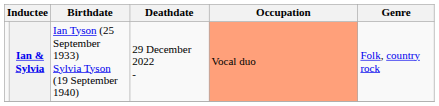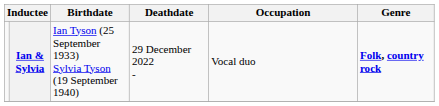(234, 61) lightsalmon background -> (233, 61) no background
(390, 61) normal -> (392, 61) bold
